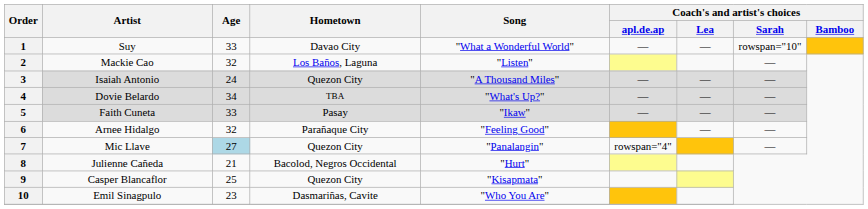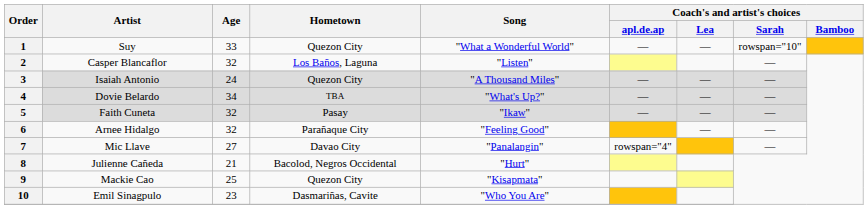(335, 46) Davao City -> (335, 46) Quezon City
(127, 62) Mackie Cao -> (127, 62) Casper Blancaflor
(231, 113) 33 -> (231, 113) 32
(231, 146) lightblue background -> (231, 146) no background
(335, 146) Quezon City -> (335, 146) Davao City
(127, 179) Casper Blancaflor -> (127, 179) Mackie Cao
